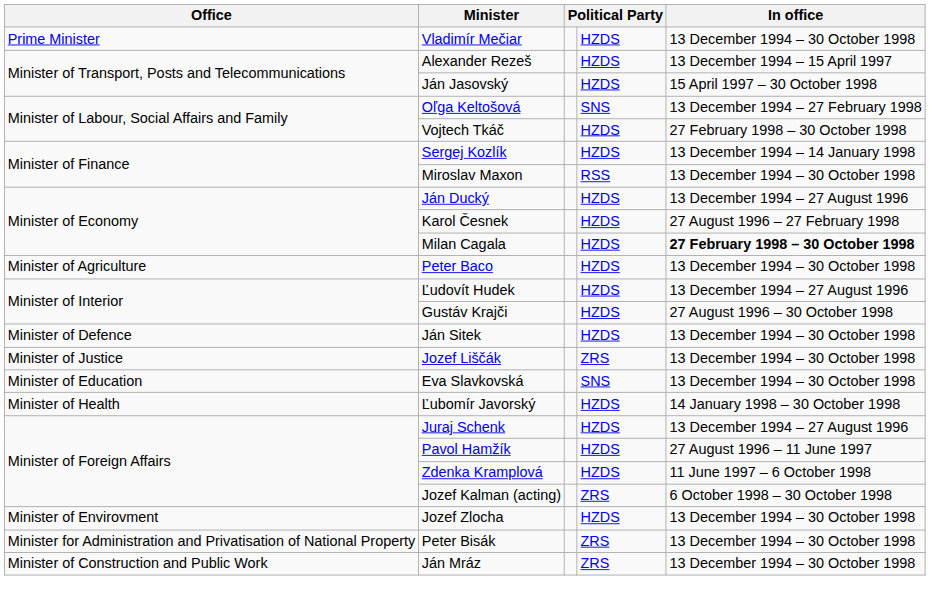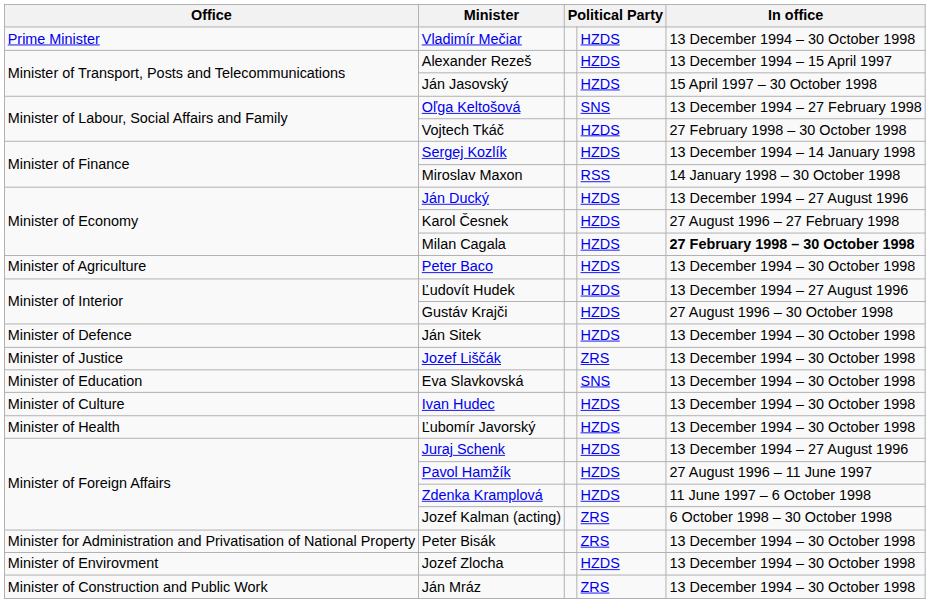(792, 175) 13 December 1994 – 30 October 1998 -> (785, 175) 14 January 1998 – 30 October 1998
+ row: (458, 404)
(785, 404) 14 January 1998 – 30 October 1998 -> (792, 426) 13 December 1994 – 30 October 1998
rows swapped: (459, 541) <-> (463, 518)
